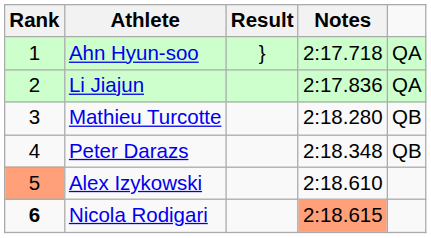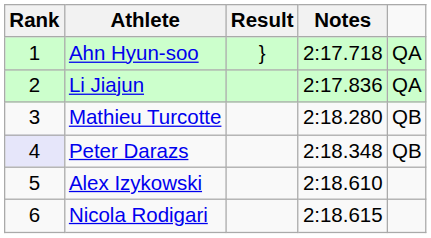(34, 150) no background -> (34, 150) lavender background
(34, 183) lightsalmon background -> (34, 183) no background
(34, 215) bold -> (34, 215) normal
(343, 215) lightsalmon background -> (343, 215) no background
